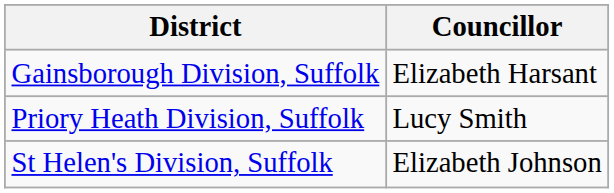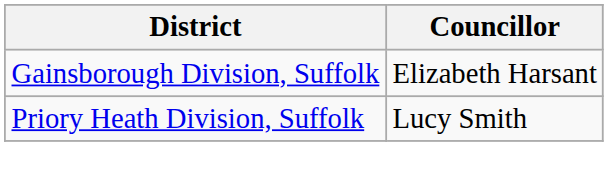- row: (172, 163)
